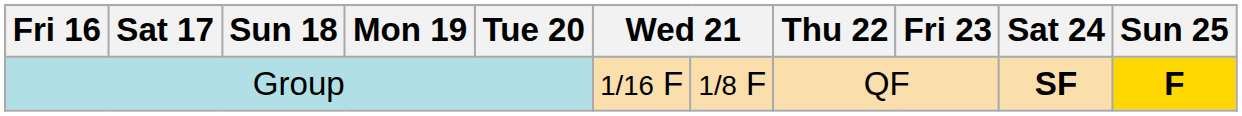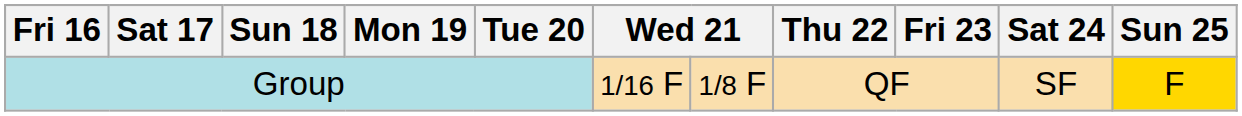(1056, 83) bold -> (1056, 83) normal
(1174, 83) bold -> (1174, 83) normal
